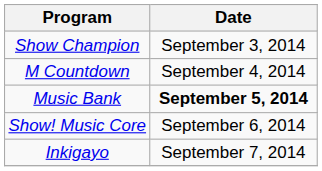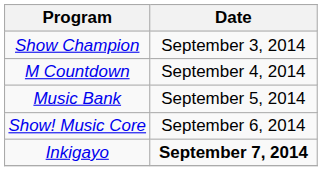(233, 98) bold -> (233, 98) normal
(233, 152) normal -> (233, 152) bold
